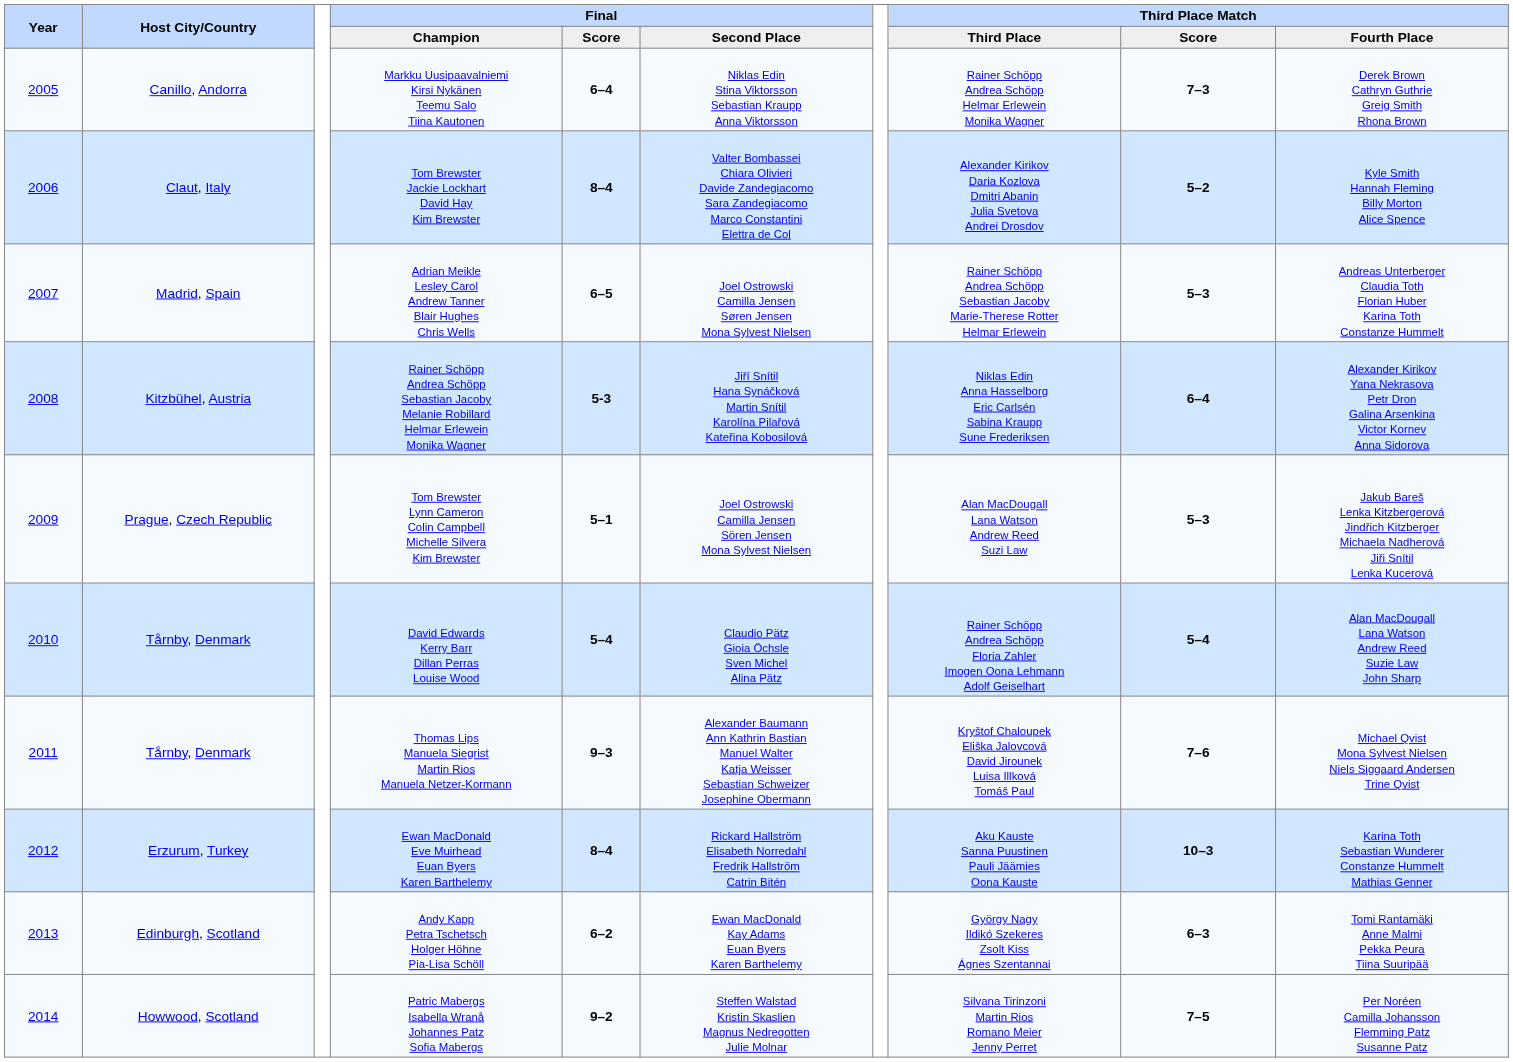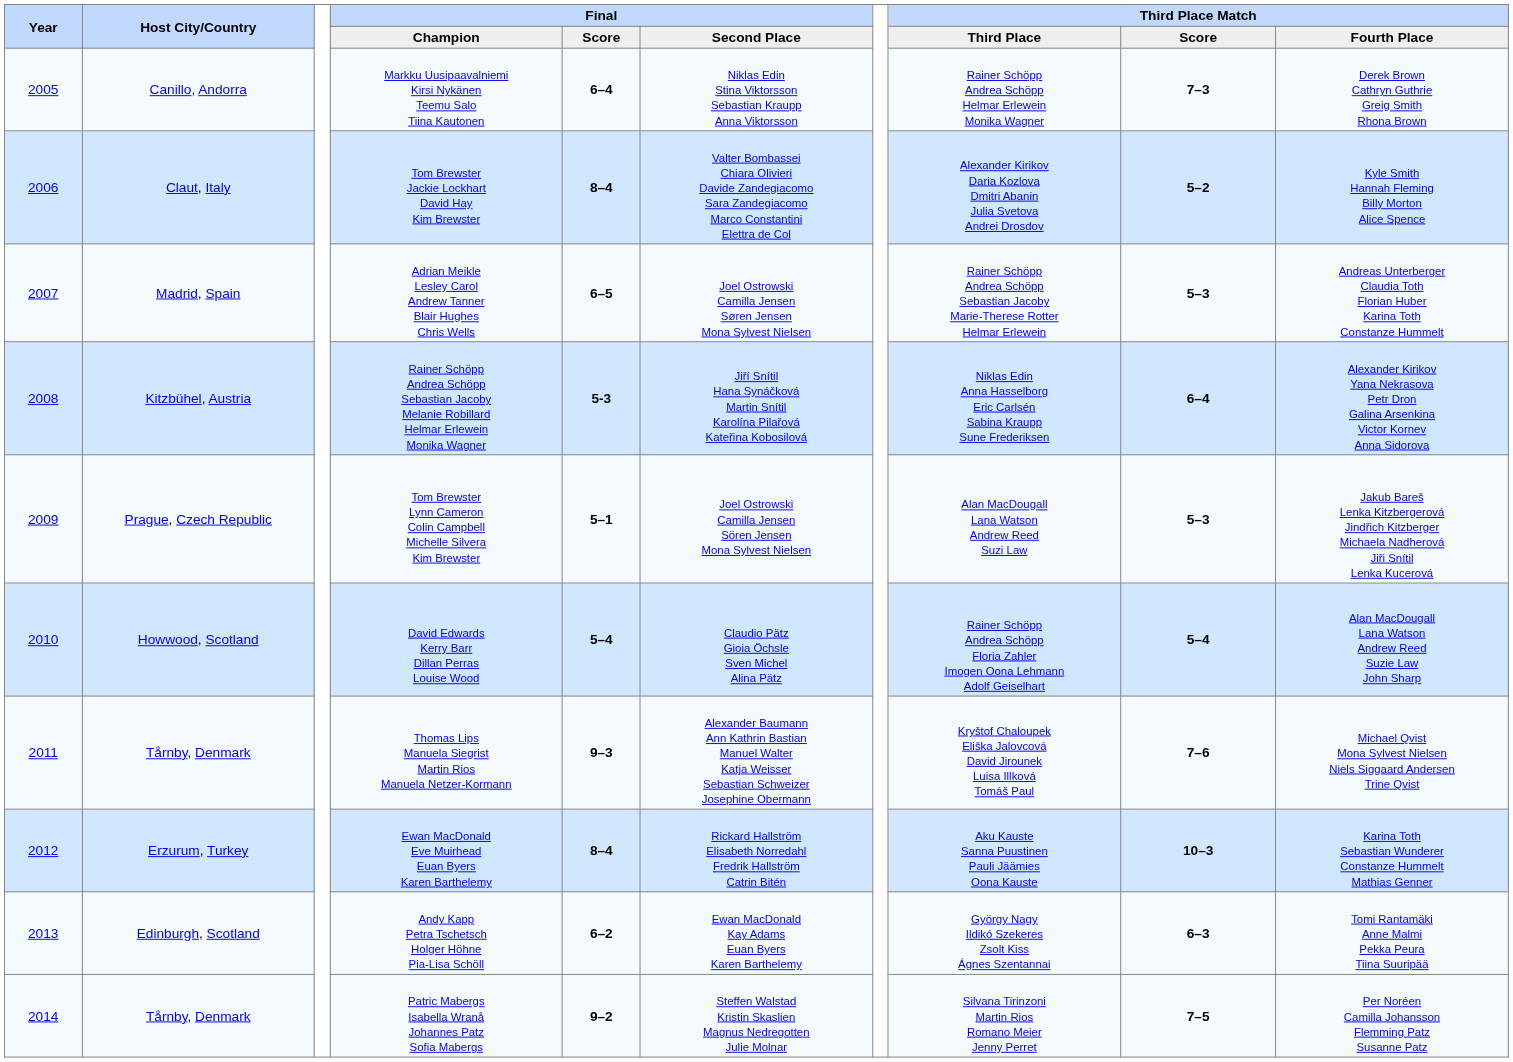(198, 640) Tårnby, Denmark -> (198, 640) Howwood, Scotland
(198, 1016) Howwood, Scotland -> (198, 1016) Tårnby, Denmark
